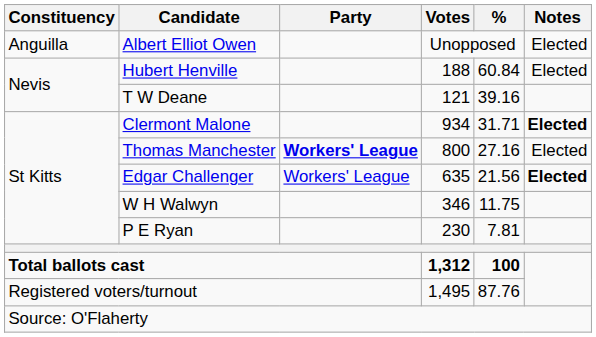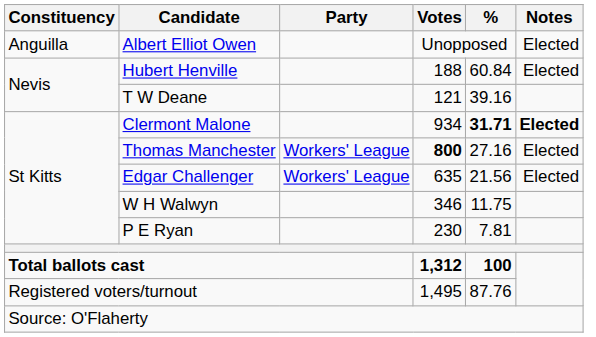(499, 124) normal -> (491, 124) bold
(351, 151) bold -> (347, 151) normal
(456, 151) normal -> (448, 151) bold
(558, 177) bold -> (551, 177) normal
